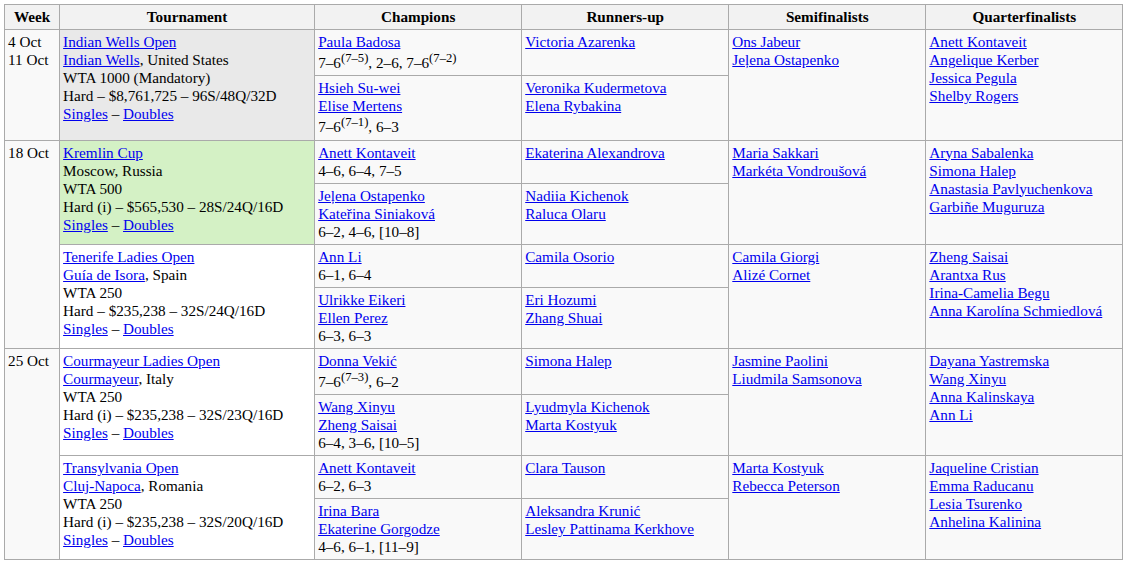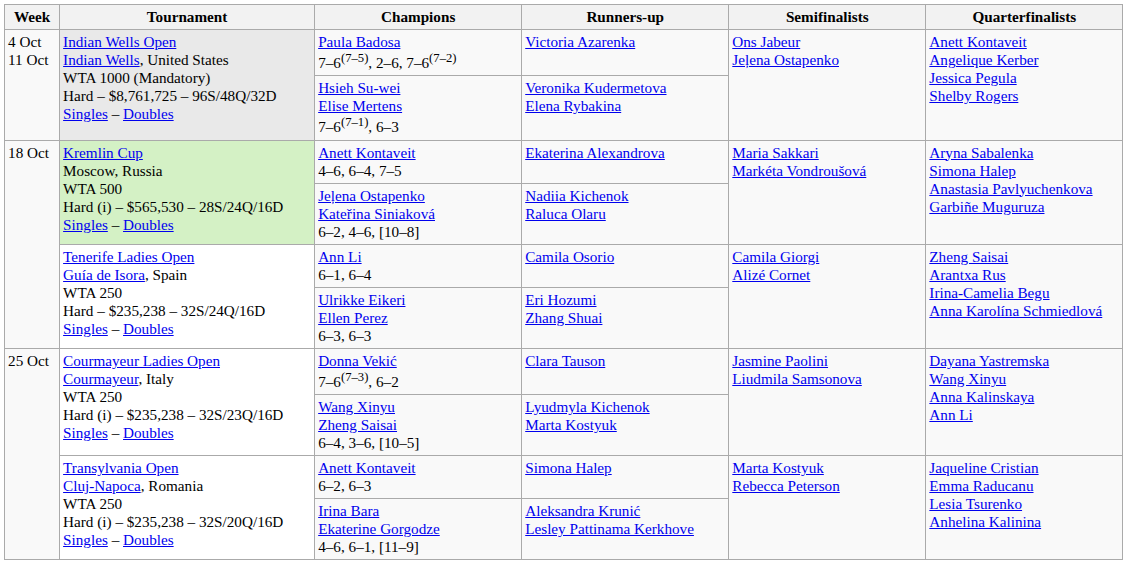(568, 360) Simona Halep -> (565, 360) Clara Tauson
(565, 467) Clara Tauson -> (568, 467) Simona Halep
